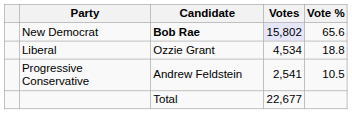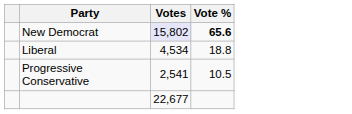- column: (207, 13)
(333, 31) normal -> (220, 31) bold
